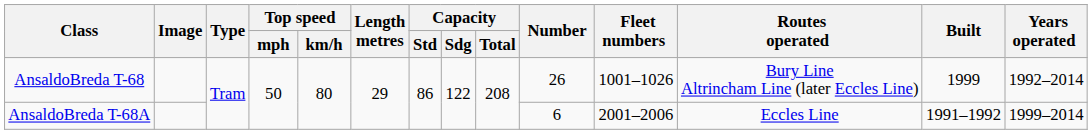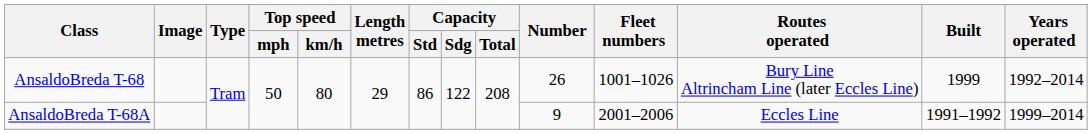(557, 115) 6 -> (557, 115) 9
